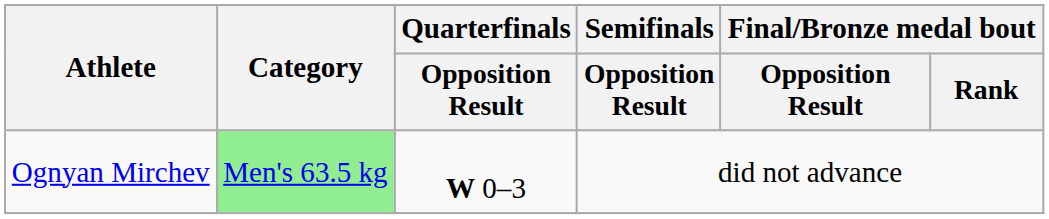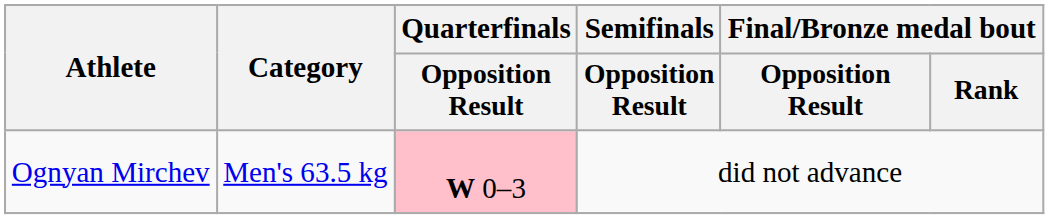(305, 171) lightgreen background -> (305, 171) no background
(486, 188) no background -> (486, 188) pink background
